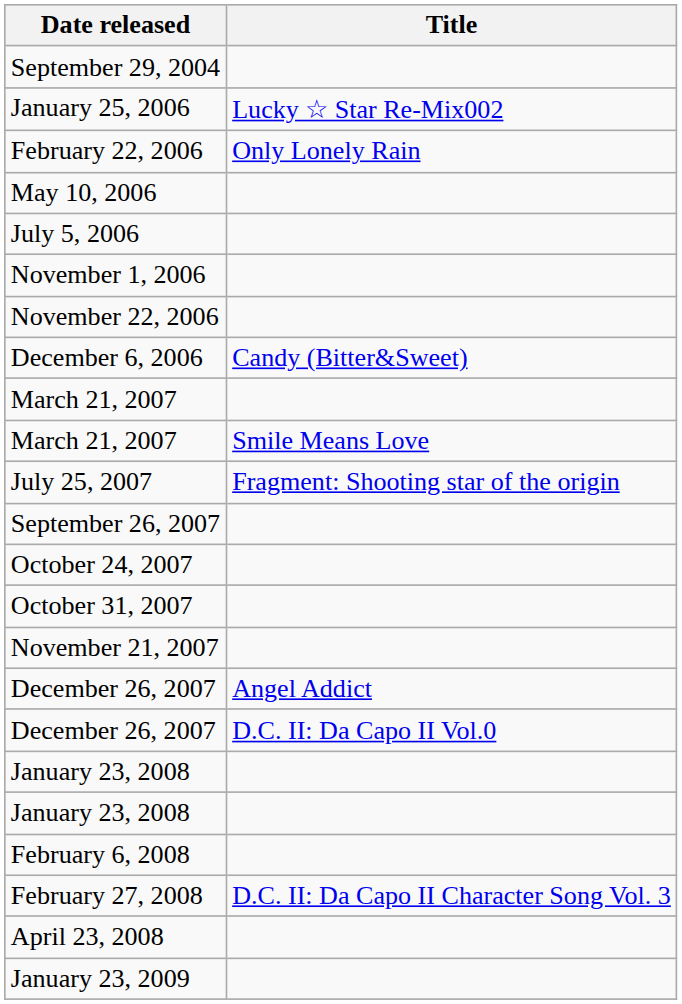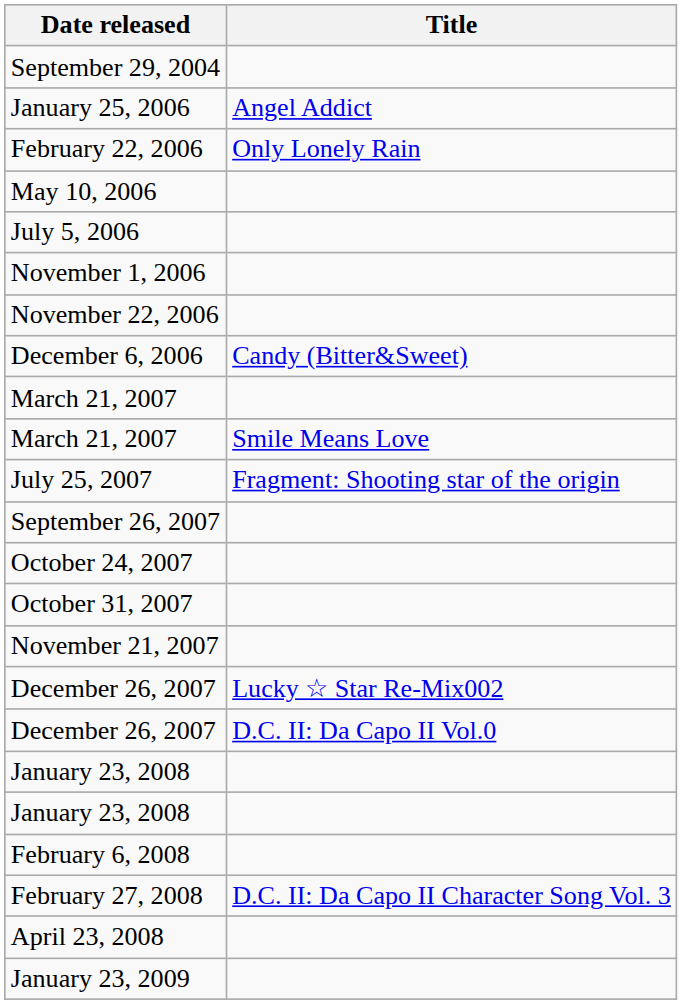(368, 109) Lucky ☆ Star Re-Mix002 -> (302, 107) Angel Addict
(302, 688) Angel Addict -> (368, 688) Lucky ☆ Star Re-Mix002
